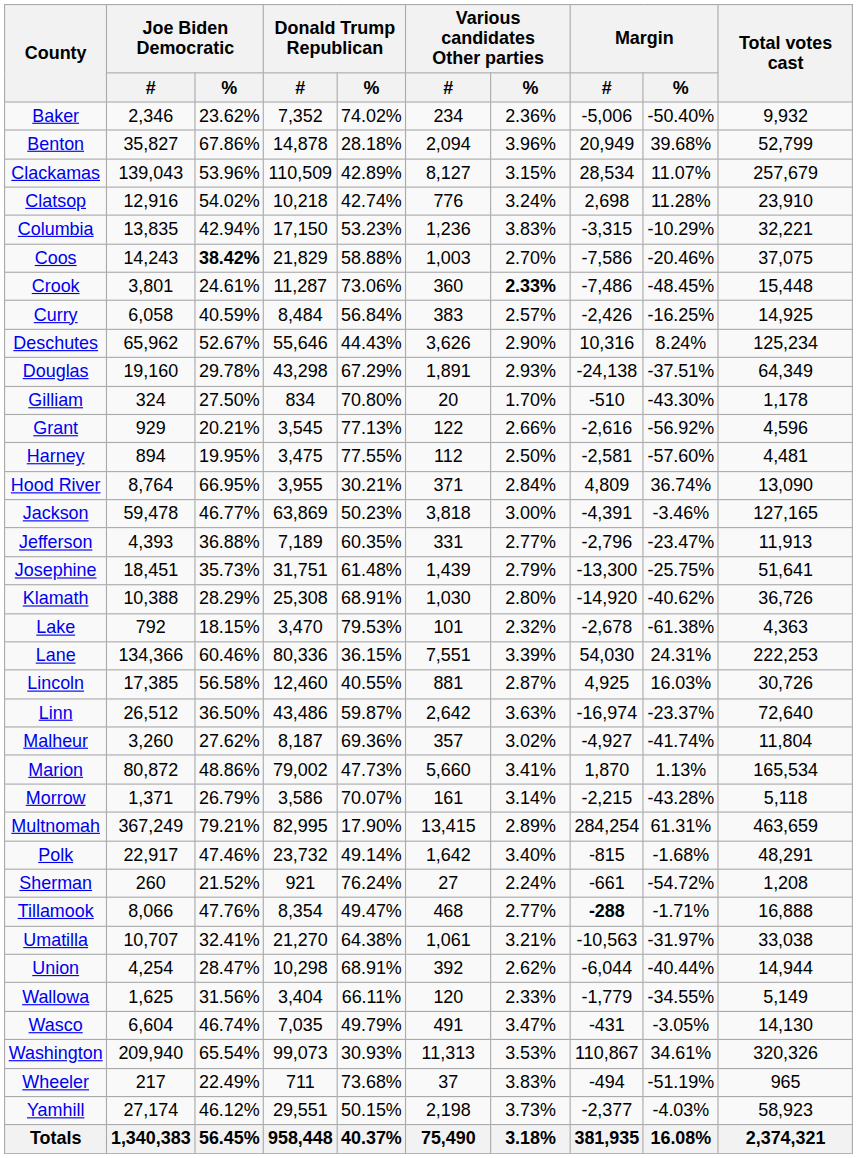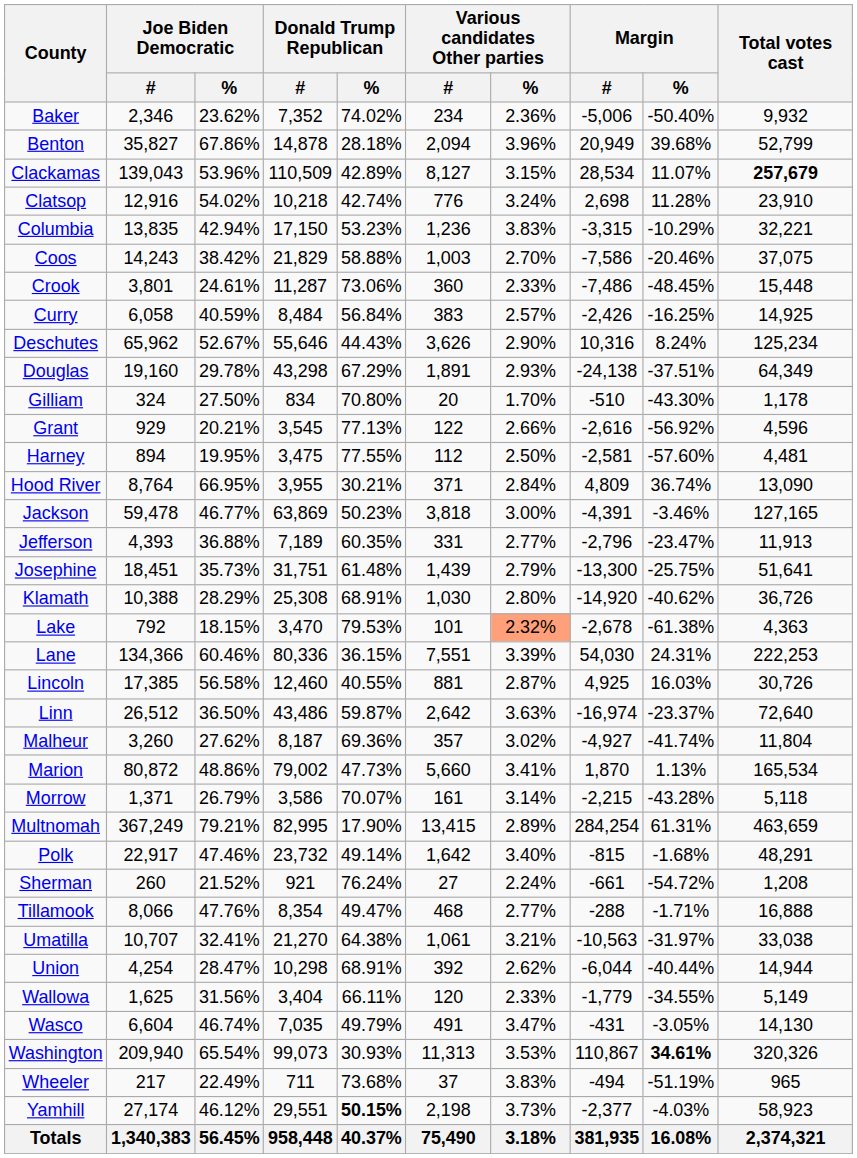(786, 172) normal -> (786, 172) bold
(229, 257) bold -> (229, 257) normal
(531, 286) bold -> (531, 286) normal
(531, 627) no background -> (531, 627) lightsalmon background
(607, 911) bold -> (607, 911) normal
(681, 1053) normal -> (681, 1053) bold
(371, 1110) normal -> (371, 1110) bold
